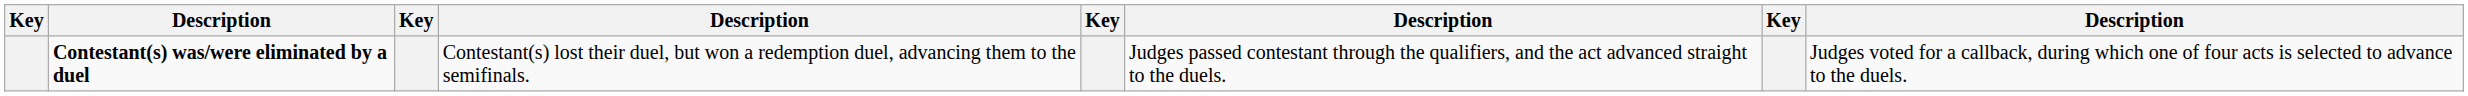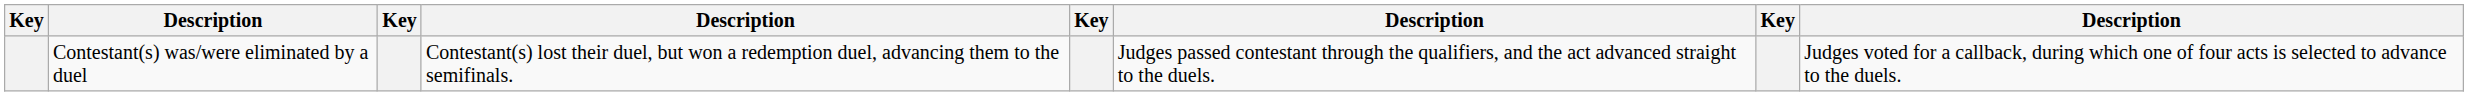(220, 63) bold -> (211, 63) normal
